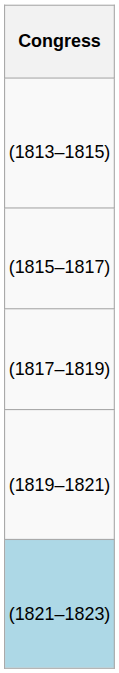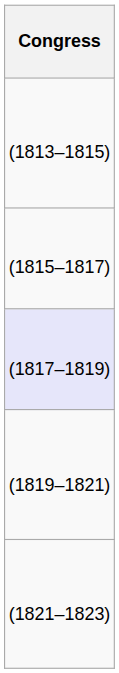(60, 369) no background -> (60, 369) lavender background
(60, 613) lightblue background -> (60, 613) no background
